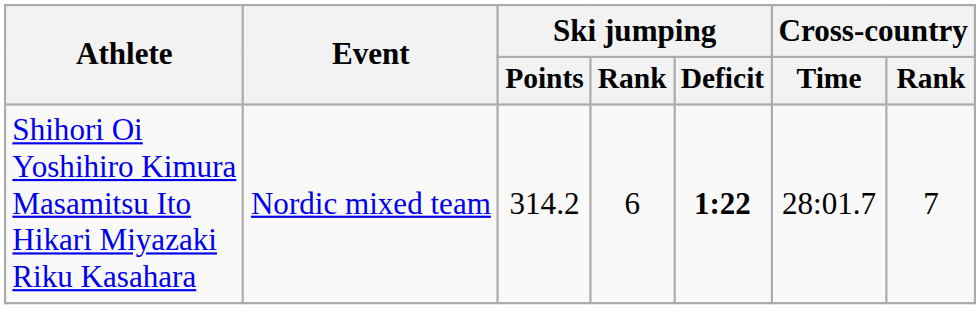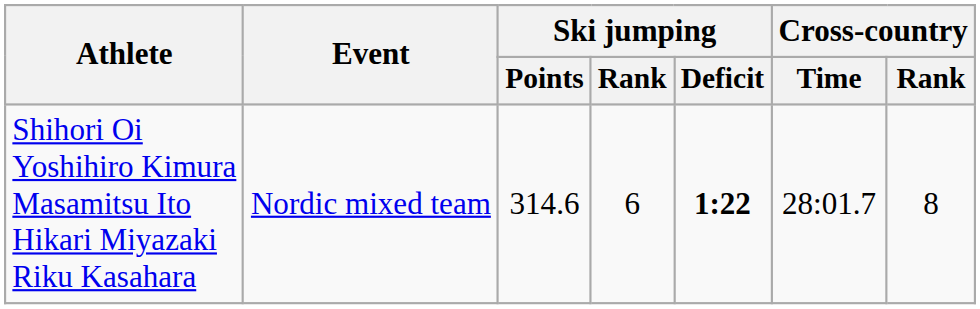(544, 203) 314.2 -> (544, 203) 314.6
(931, 203) 7 -> (931, 203) 8
